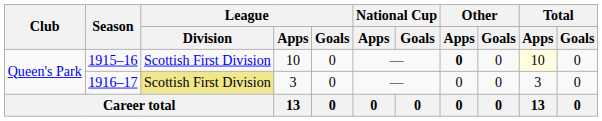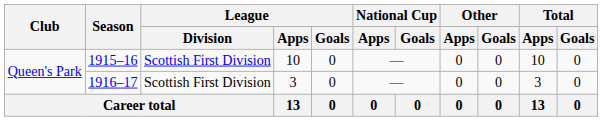(459, 60) bold -> (459, 60) normal
(538, 60) lightyellow background -> (538, 60) no background
(207, 82) khaki background -> (207, 82) no background
